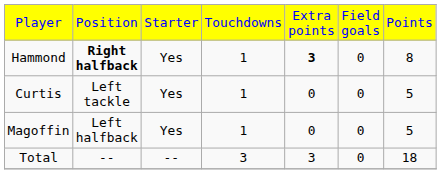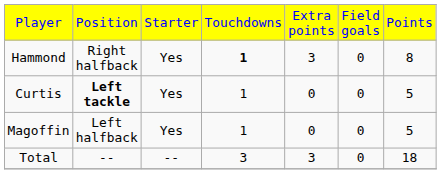(107, 58) bold -> (107, 58) normal
(243, 58) normal -> (243, 58) bold
(312, 58) bold -> (312, 58) normal
(107, 94) normal -> (107, 94) bold
